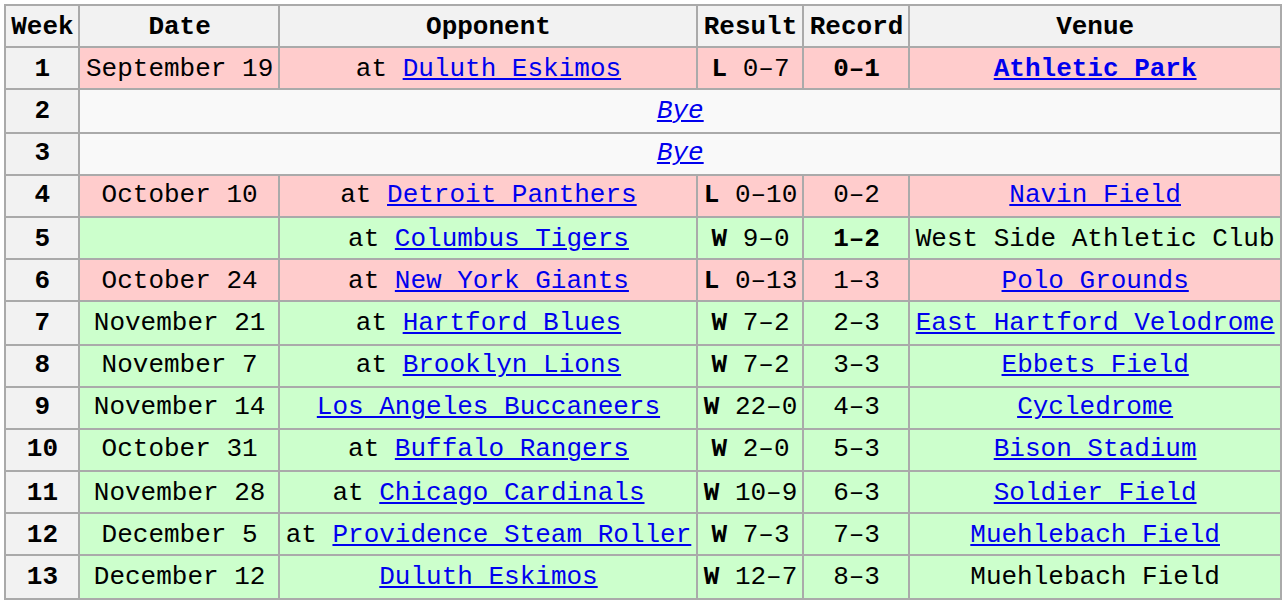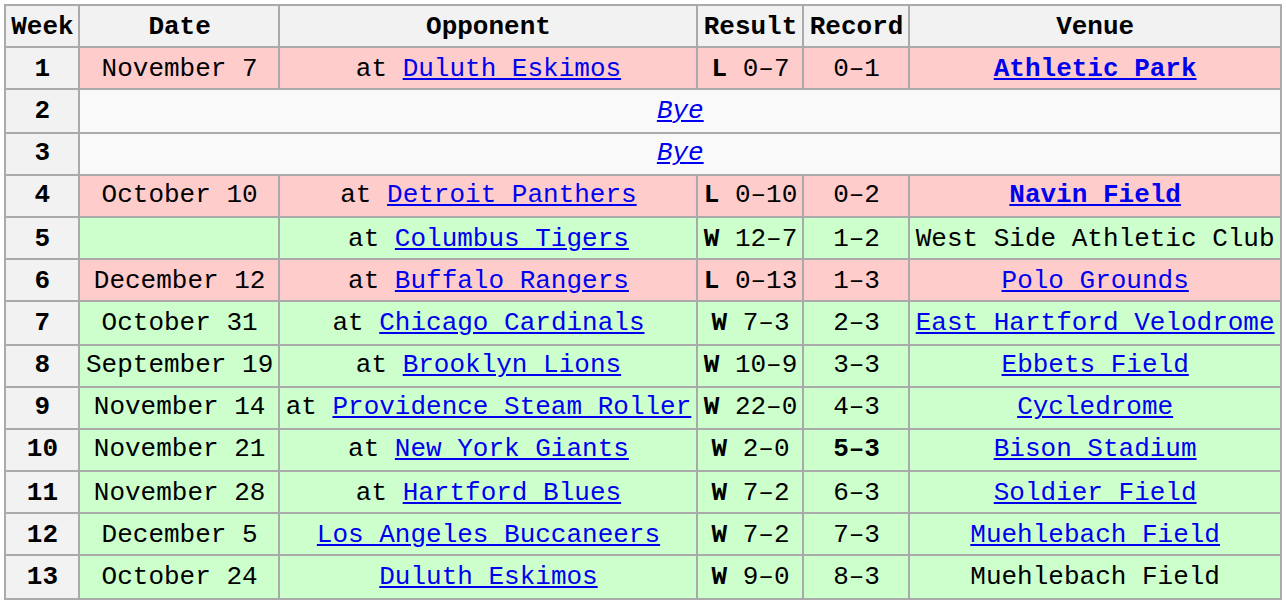(180, 69) September 19 -> (180, 69) November 7
(857, 69) bold -> (857, 69) normal
(1095, 196) normal -> (1095, 196) bold
(750, 238) W 9–0 -> (751, 238) W 12–7
(857, 238) bold -> (857, 238) normal
(180, 280) October 24 -> (180, 280) December 12
(488, 280) at New York Giants -> (488, 280) at Buffalo Rangers
(180, 323) November 21 -> (180, 323) October 31
(488, 323) at Hartford Blues -> (488, 323) at Chicago Cardinals
(750, 323) W 7–2 -> (750, 323) W 7–3
(180, 365) November 7 -> (180, 365) September 19
(750, 365) W 7–2 -> (751, 365) W 10–9
(488, 408) Los Angeles Buccaneers -> (488, 408) at Providence Steam Roller
(180, 450) October 31 -> (180, 450) November 21
(488, 450) at Buffalo Rangers -> (488, 450) at New York Giants
(857, 450) normal -> (857, 450) bold
(488, 492) at Chicago Cardinals -> (488, 492) at Hartford Blues
(751, 492) W 10–9 -> (750, 492) W 7–2
(488, 535) at Providence Steam Roller -> (488, 535) Los Angeles Buccaneers
(750, 535) W 7–3 -> (750, 535) W 7–2
(180, 577) December 12 -> (180, 577) October 24
(751, 577) W 12–7 -> (750, 577) W 9–0
